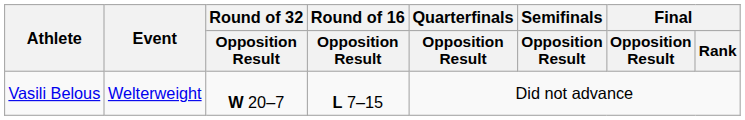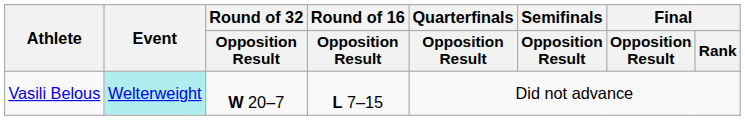(155, 94) no background -> (155, 94) paleturquoise background
